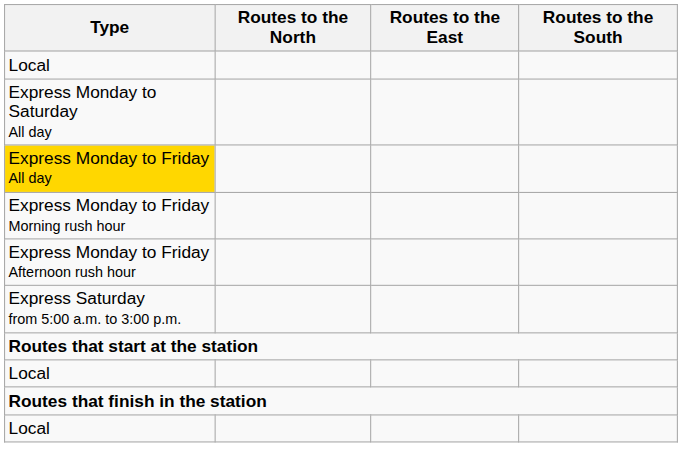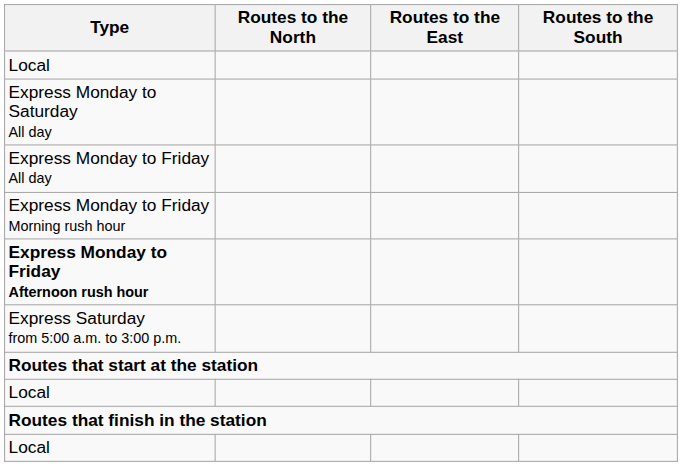(109, 168) gold background -> (109, 168) no background
(109, 262) normal -> (88, 271) bold
